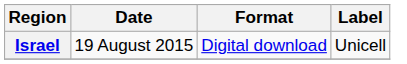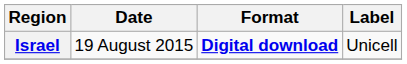(264, 45) normal -> (270, 45) bold
